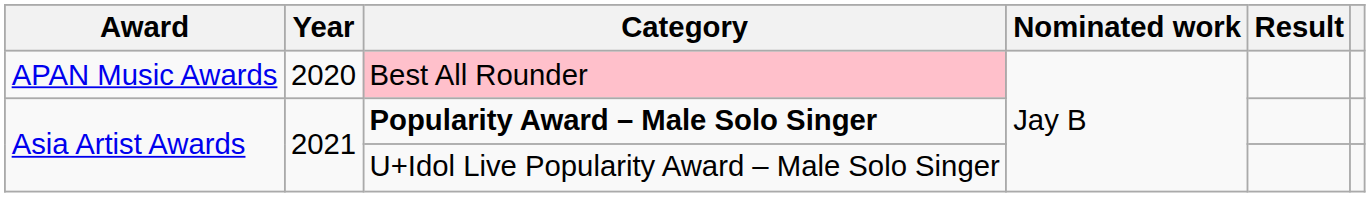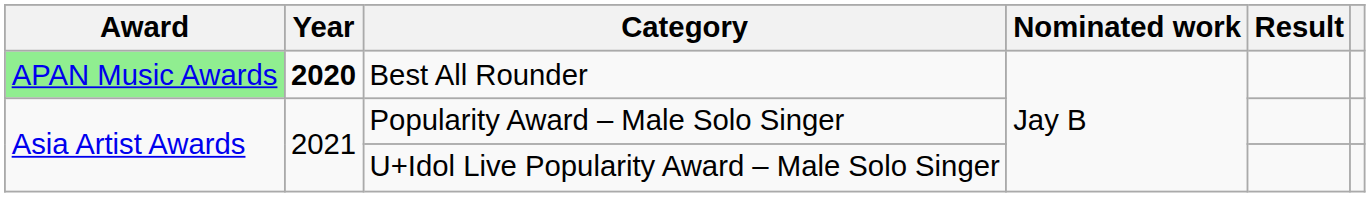(145, 74) no background -> (145, 74) lightgreen background
(324, 74) normal -> (324, 74) bold
(479, 74) pink background -> (479, 74) no background
(623, 120) bold -> (607, 120) normal
